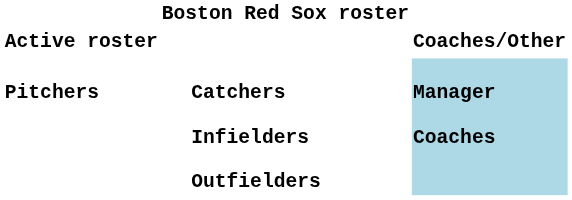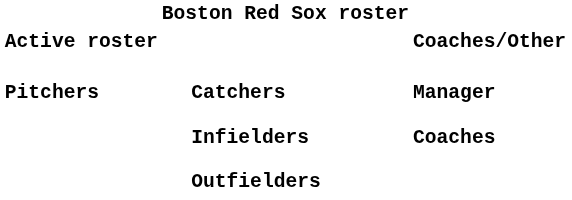(454, 116) lightblue background -> (454, 116) no background
